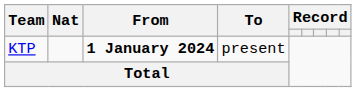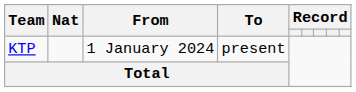(150, 49) bold -> (150, 49) normal
